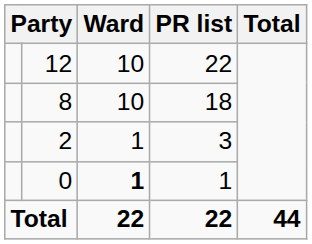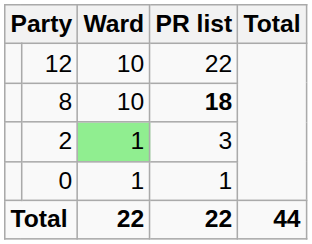(218, 102) normal -> (218, 102) bold
(137, 141) no background -> (137, 141) lightgreen background
(137, 180) bold -> (137, 180) normal
